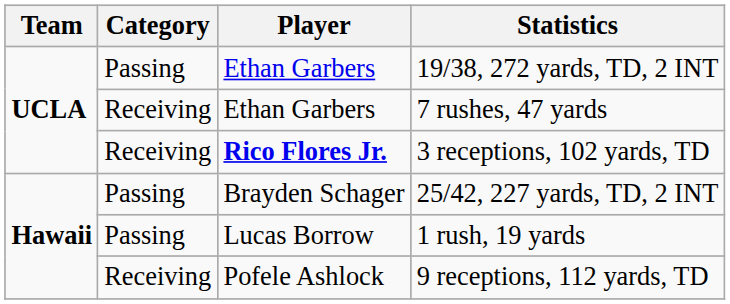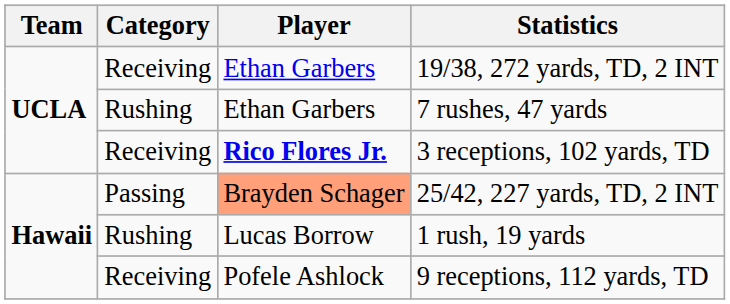(145, 67) Passing -> (158, 67) Receiving
(158, 109) Receiving -> (148, 109) Rushing
(314, 193) no background -> (314, 193) lightsalmon background
(145, 235) Passing -> (148, 235) Rushing
